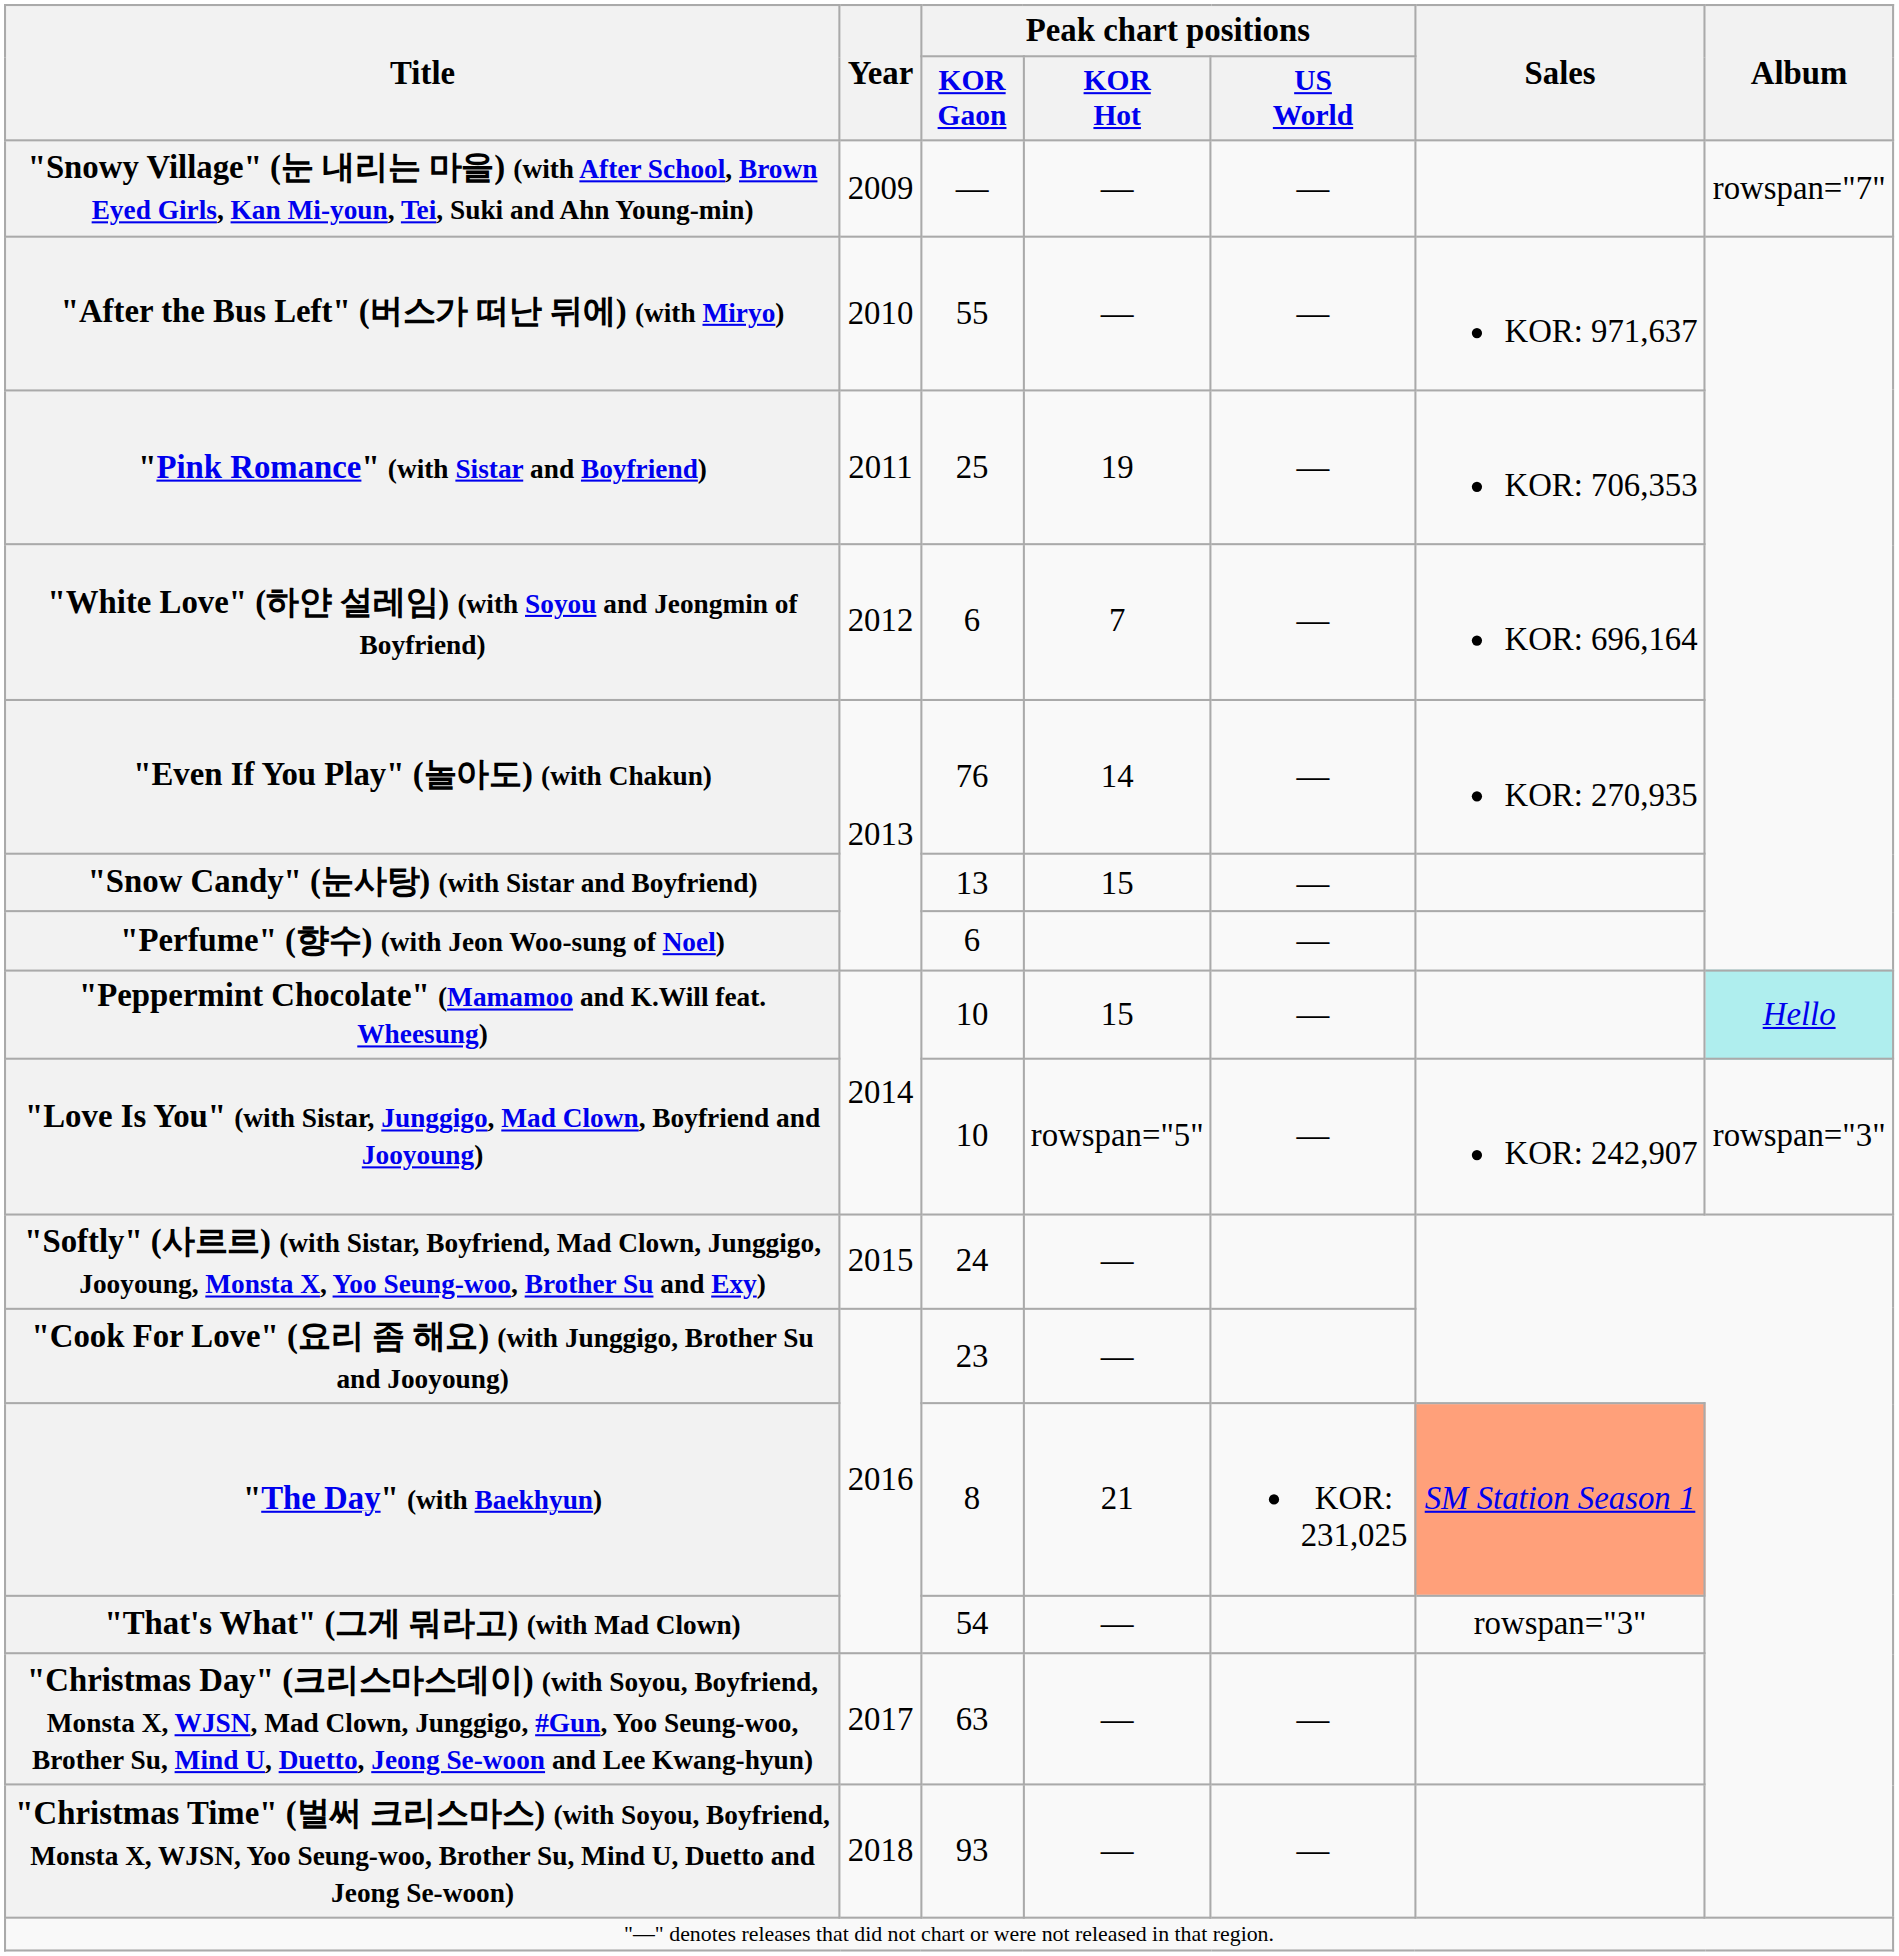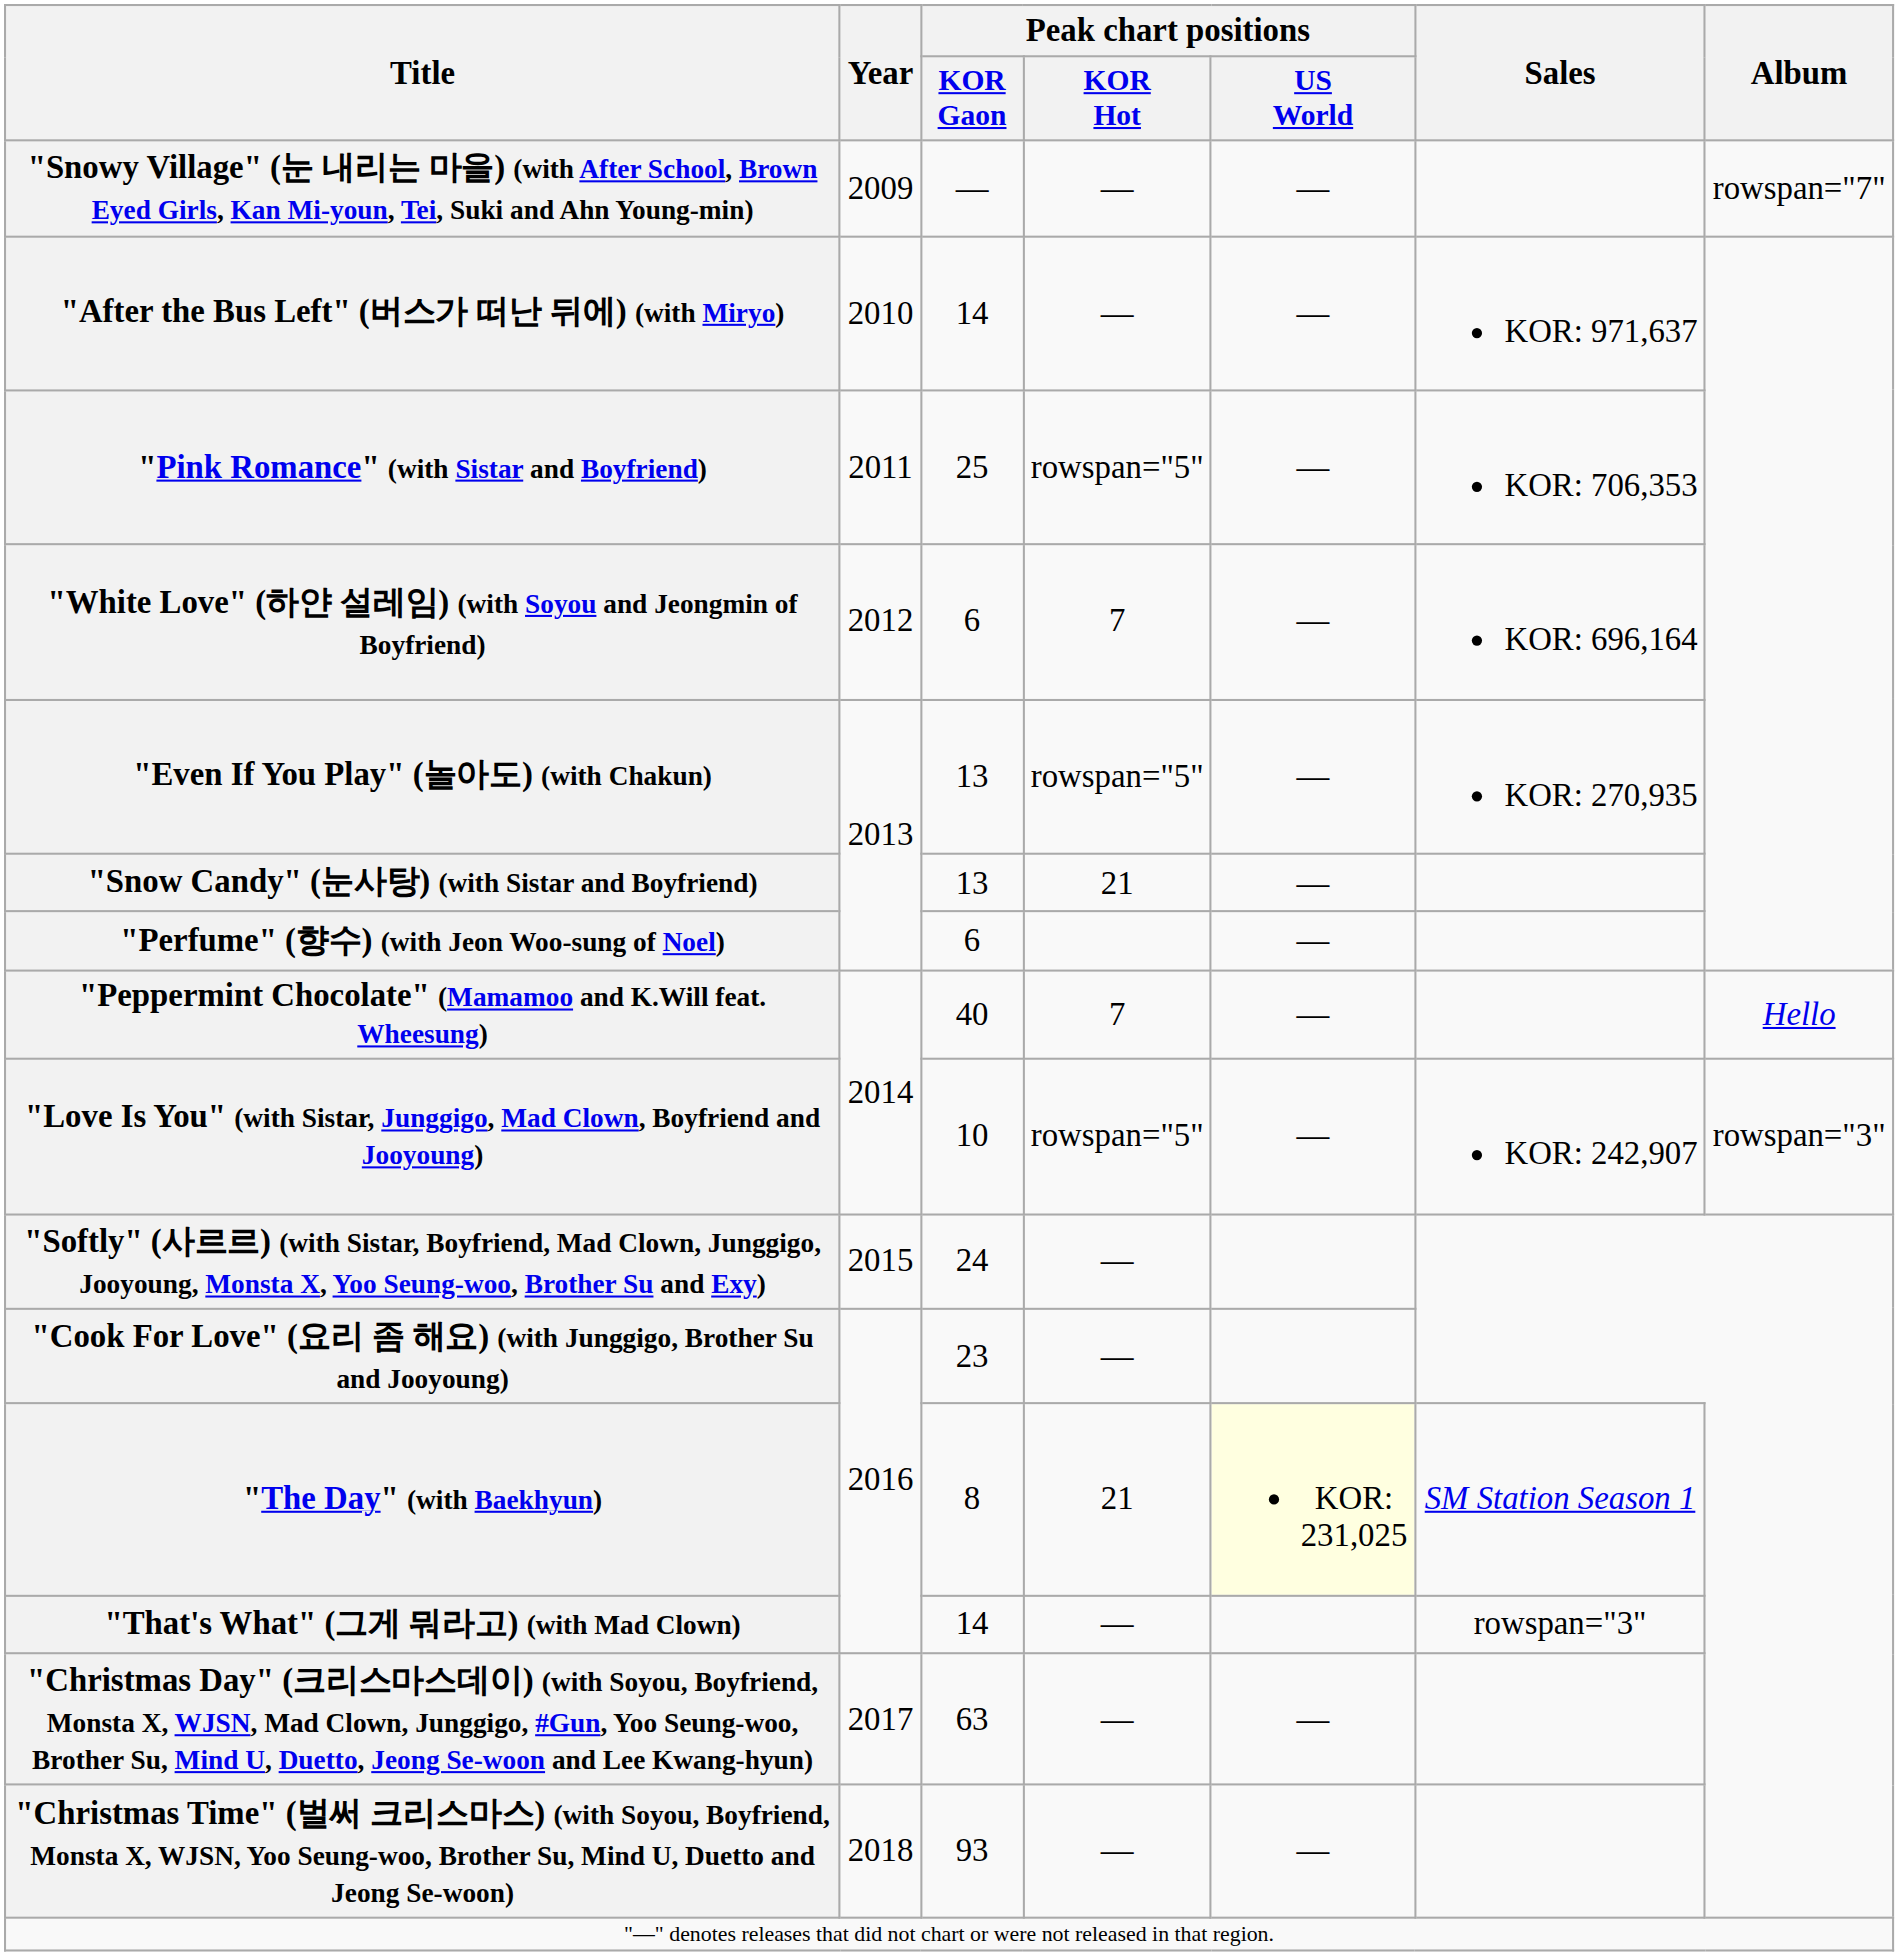(972, 312) 55 -> (972, 312) 14
(1117, 466) 19 -> (1117, 466) rowspan="5"
(972, 775) 76 -> (972, 775) 13
(1117, 775) 14 -> (1117, 775) rowspan="5"
(1117, 882) 15 -> (1117, 882) 21
(972, 1013) 10 -> (972, 1013) 40
(1117, 1013) 15 -> (1117, 1013) 7
(1799, 1013) paleturquoise background -> (1799, 1013) no background
(1313, 1518) no background -> (1313, 1518) lightyellow background
(1560, 1498) lightsalmon background -> (1560, 1498) no background
(972, 1623) 54 -> (972, 1623) 14
